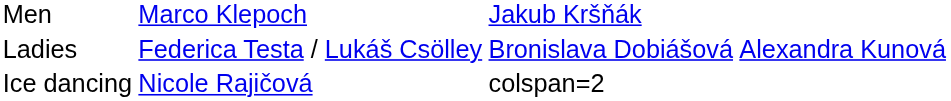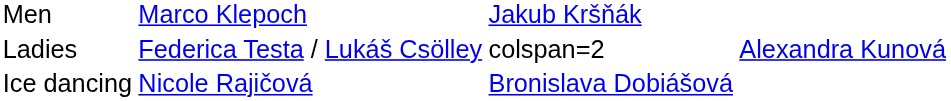(611, 49) Bronislava Dobiášová -> (546, 49) colspan=2
(546, 84) colspan=2 -> (611, 84) Bronislava Dobiášová
